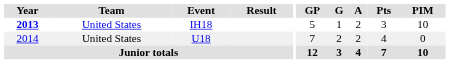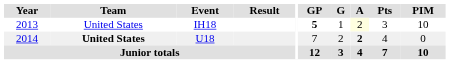(27, 24) bold -> (27, 24) normal
(312, 24) normal -> (314, 24) bold
(358, 24) no background -> (360, 24) lightyellow background
(111, 38) normal -> (113, 38) bold
(358, 38) normal -> (360, 38) bold
